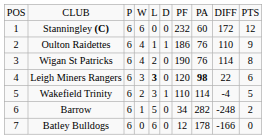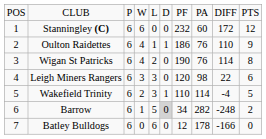(154, 77) bold -> (154, 77) normal
(202, 77) bold -> (202, 77) normal
(166, 110) no background -> (166, 110) lightgrey background
